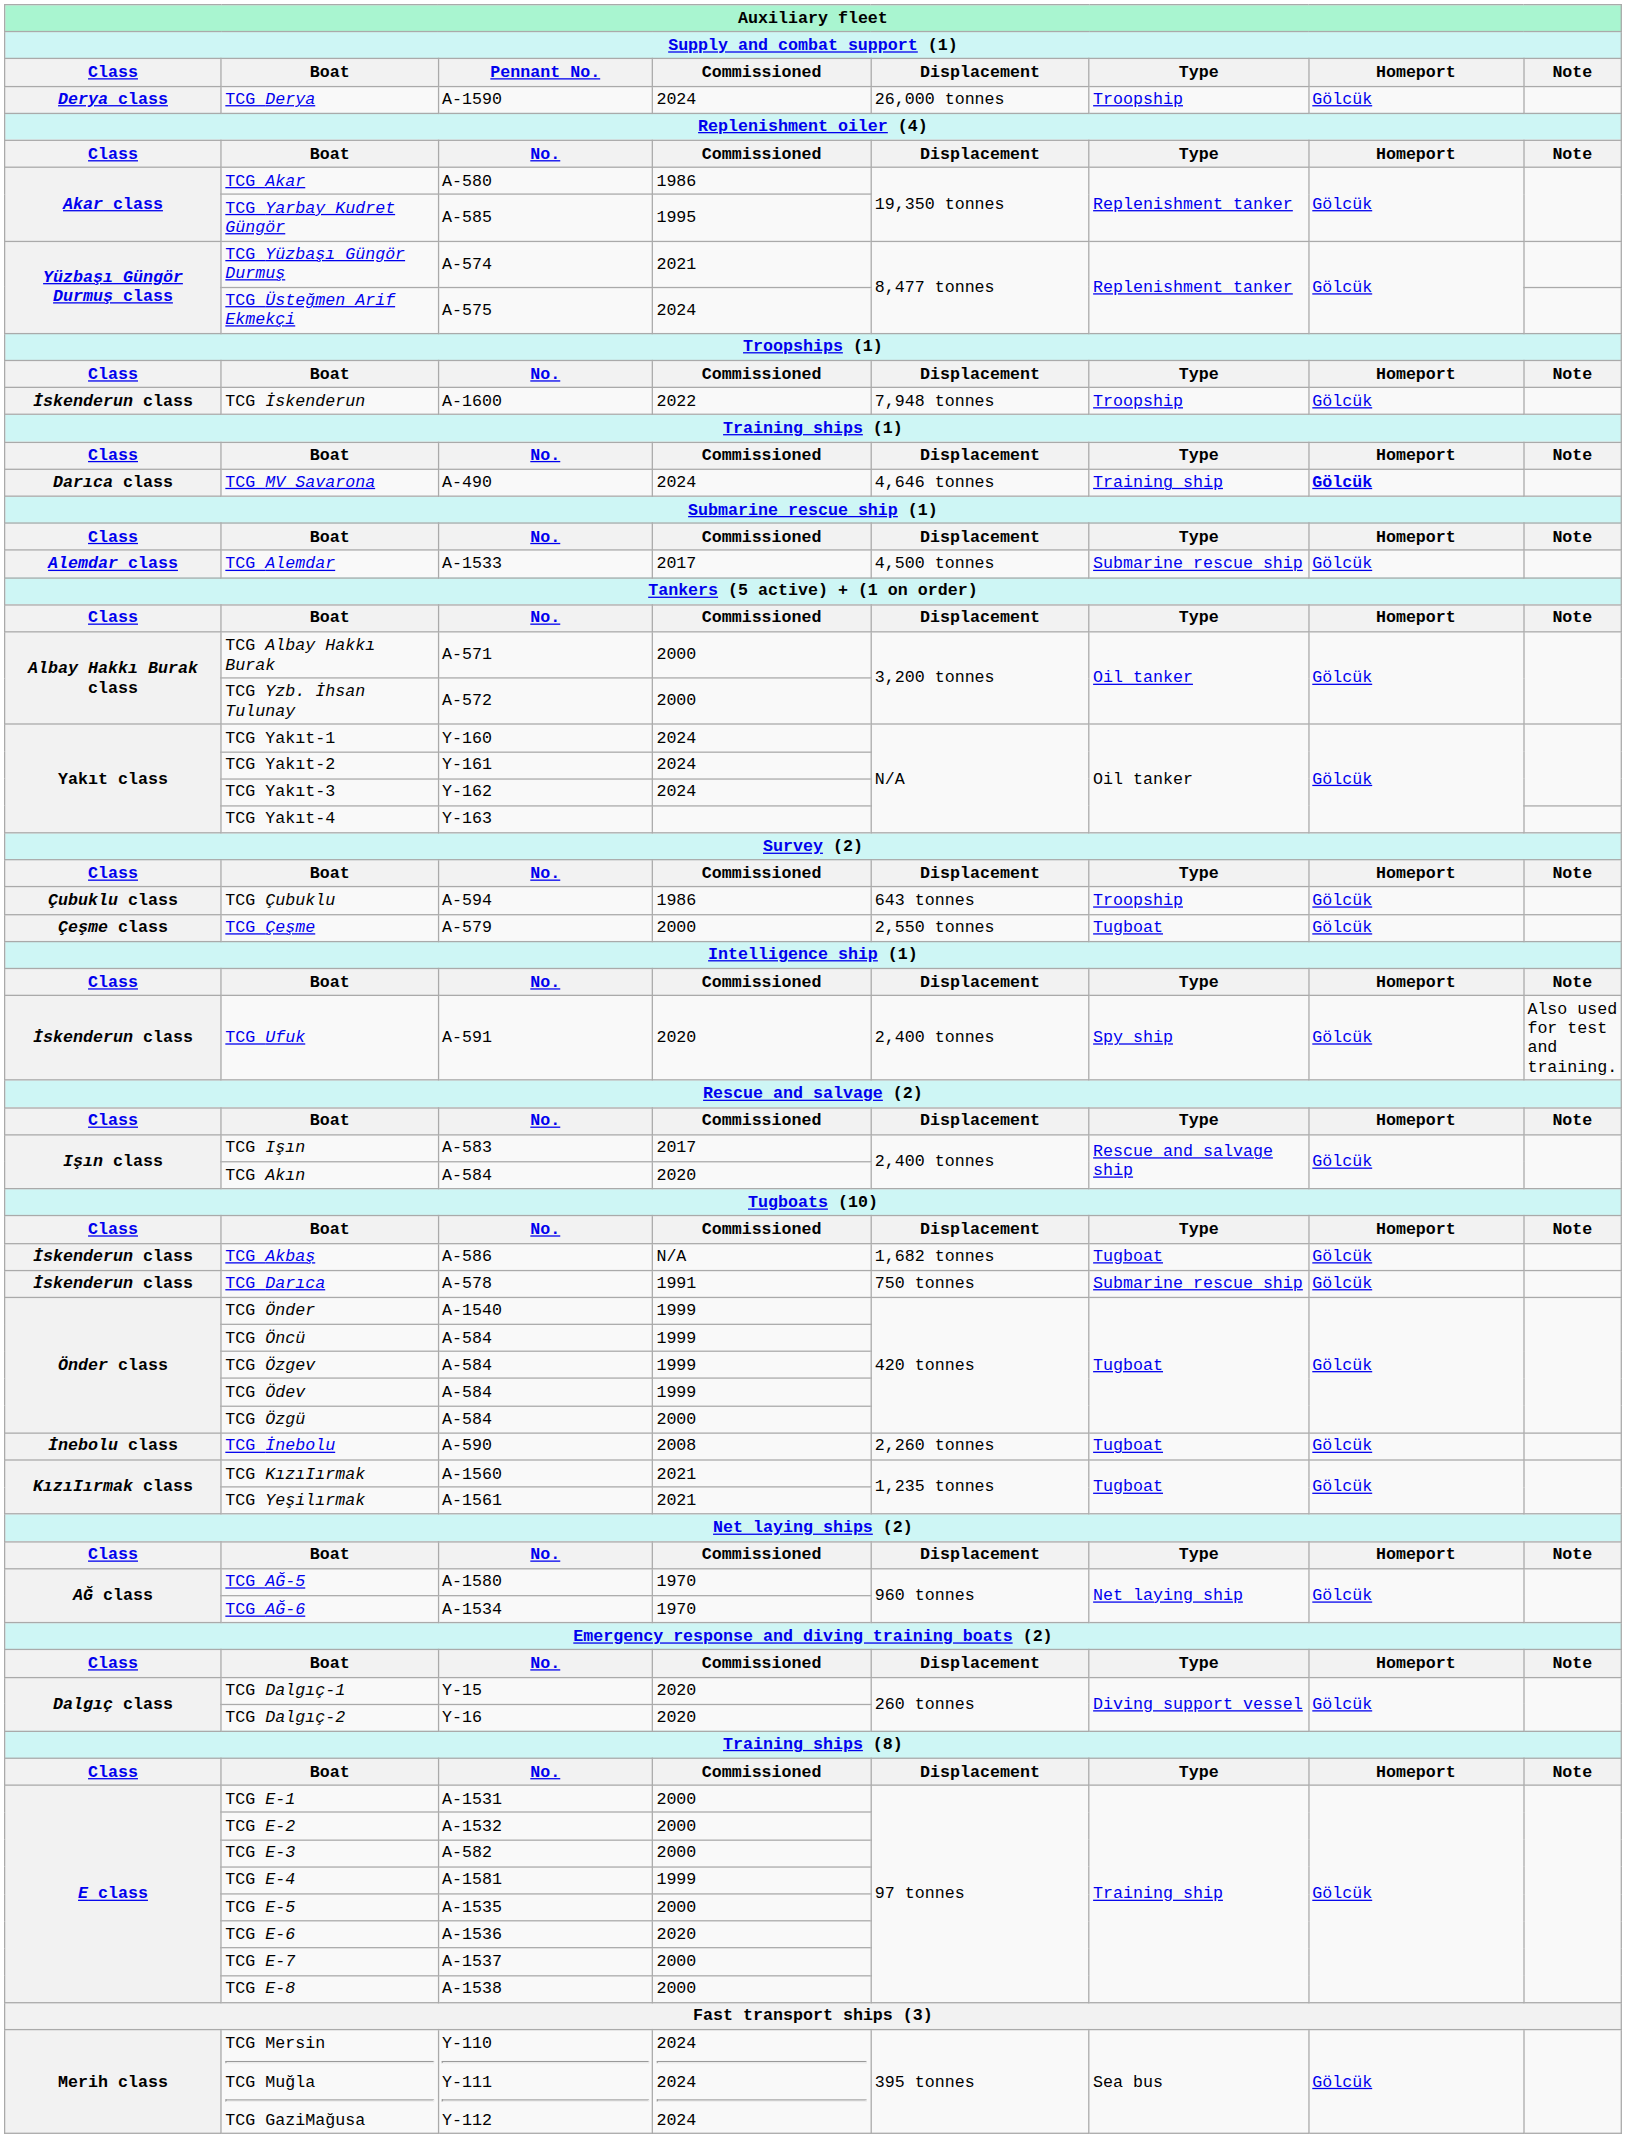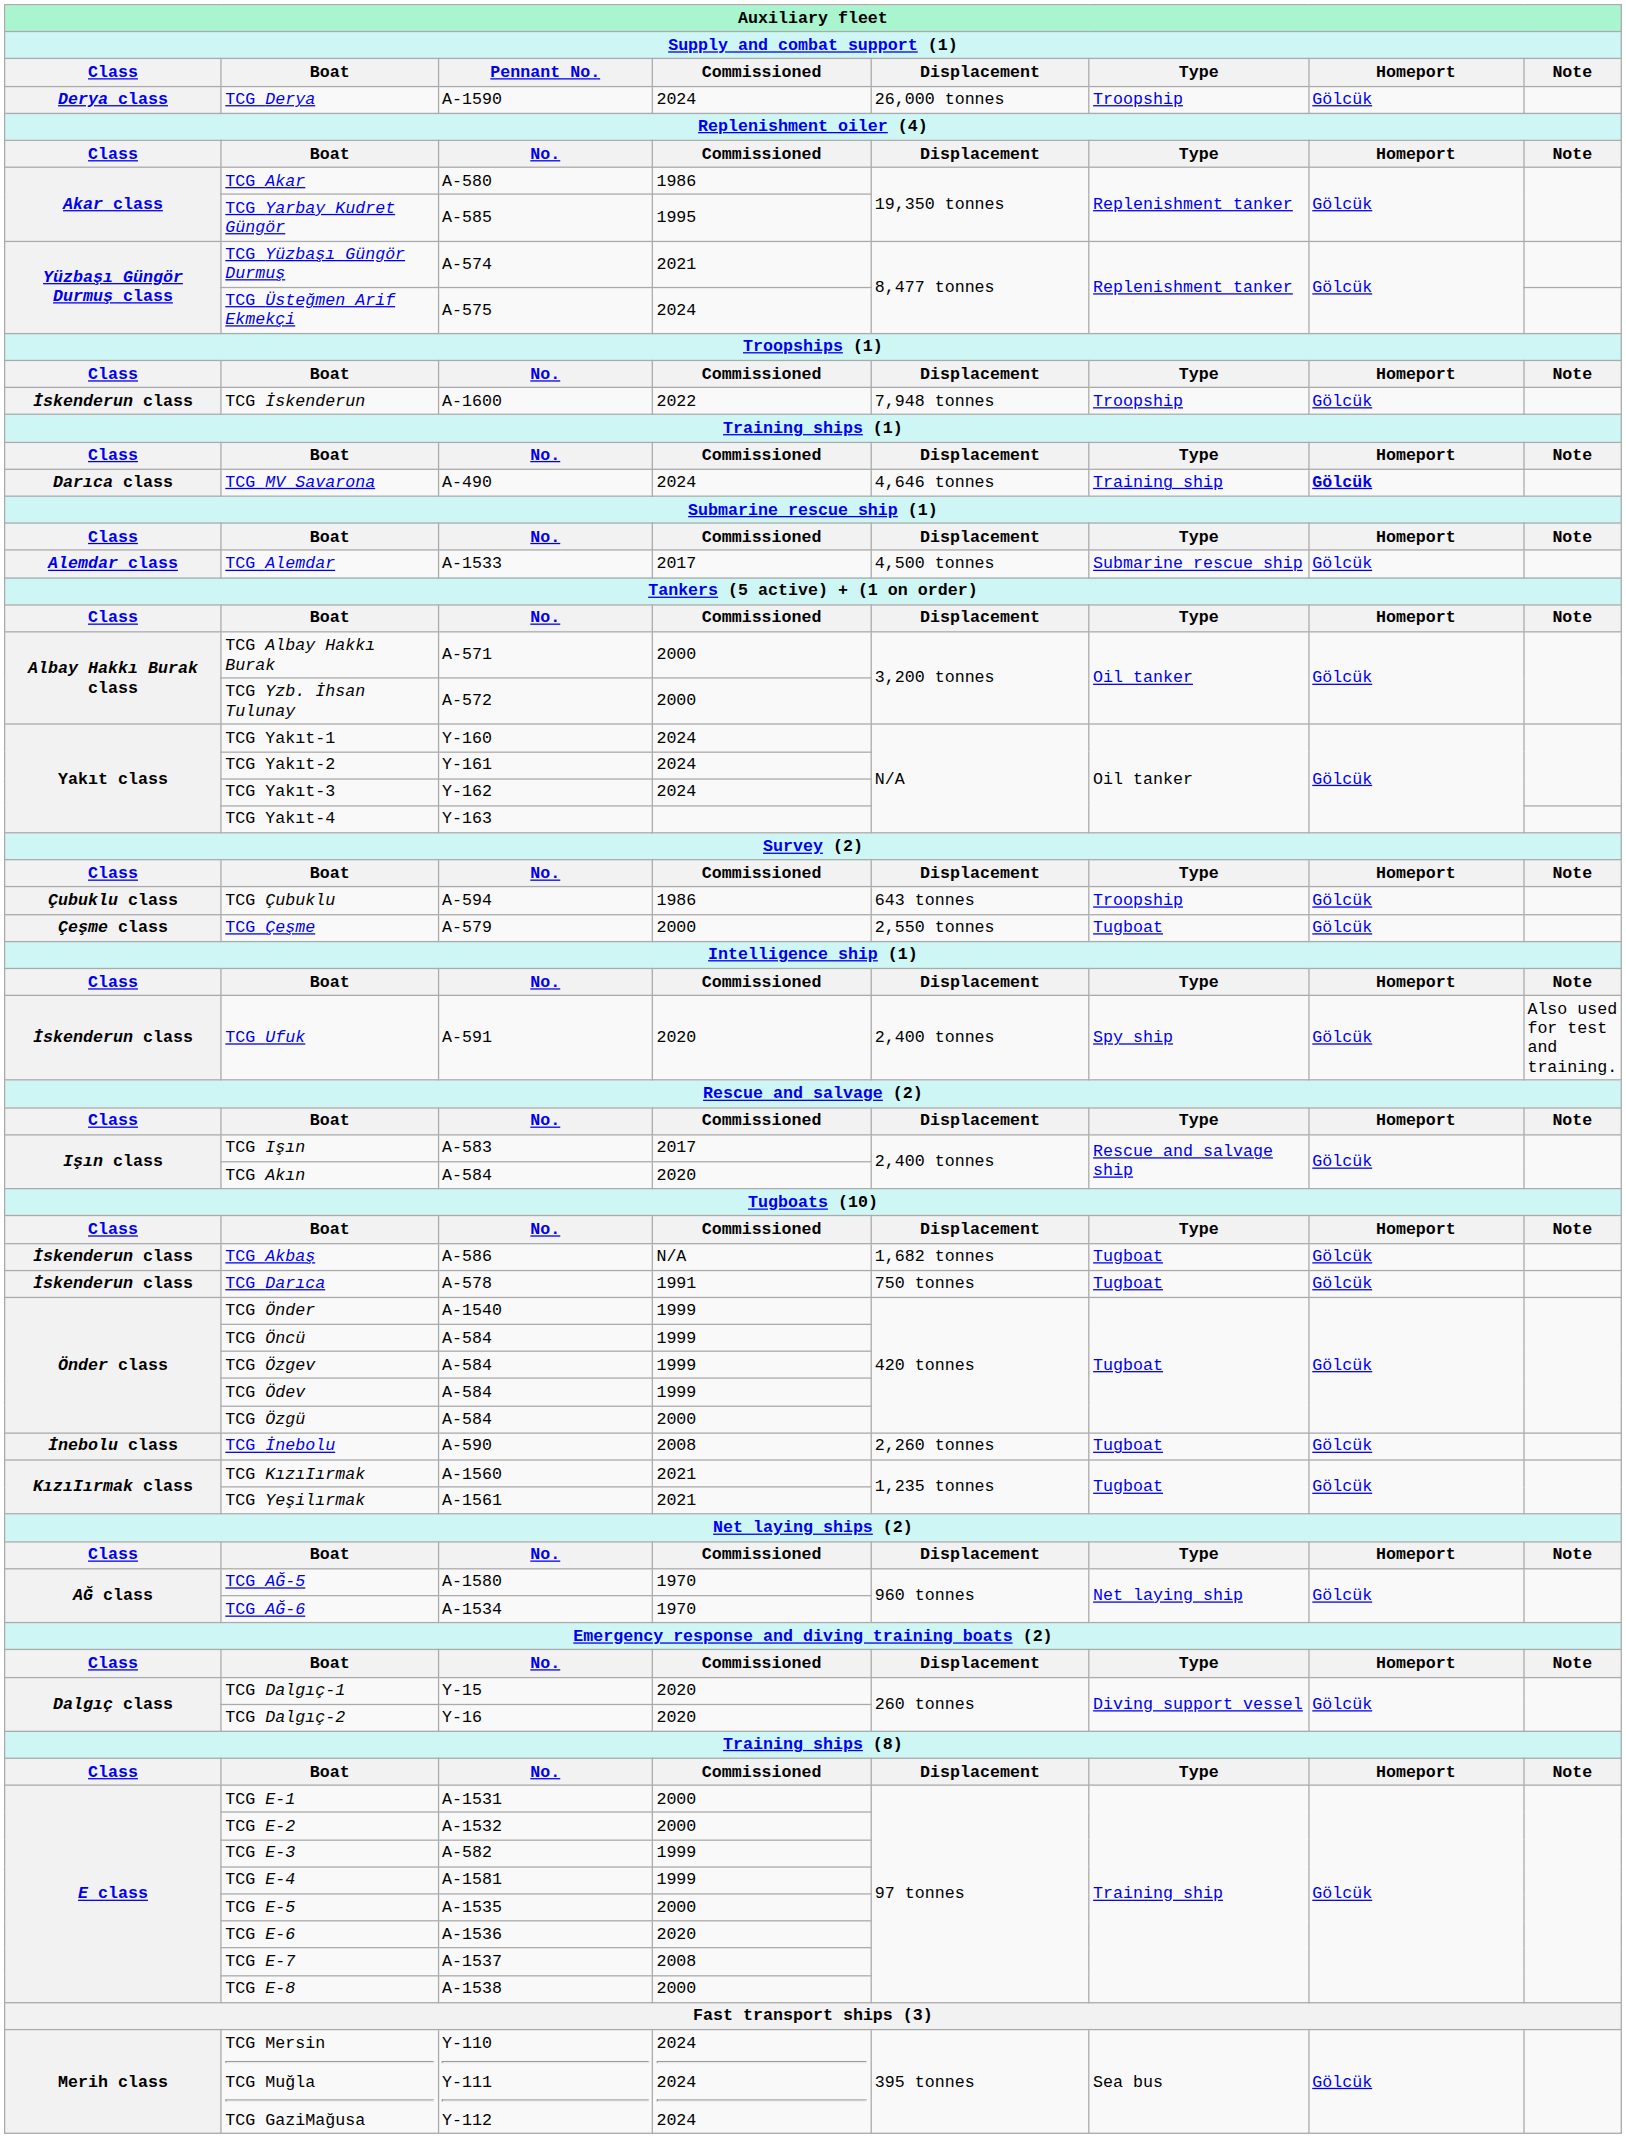(1198, 1284) Submarine rescue ship -> (1128, 1284) Tugboat
(676, 1853) 2000 -> (676, 1853) 1999
(676, 1962) 2000 -> (676, 1962) 2008
